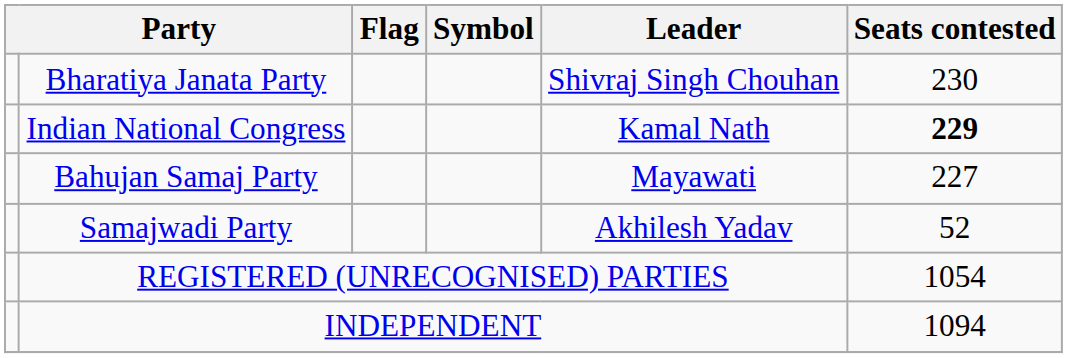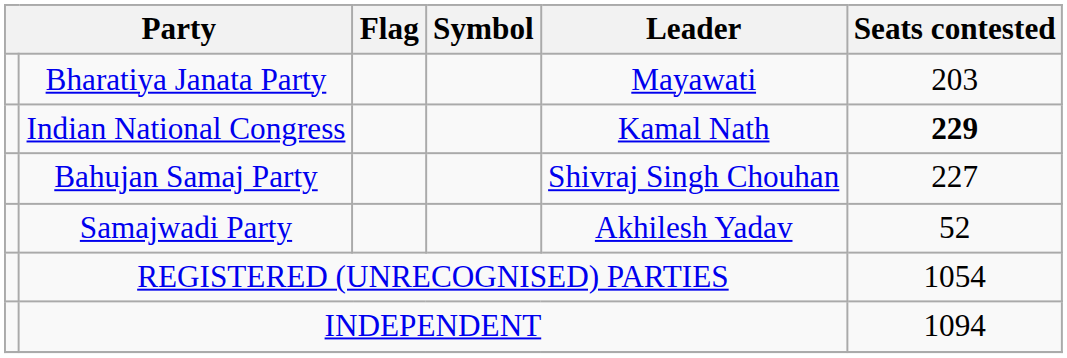(694, 78) Shivraj Singh Chouhan -> (694, 78) Mayawati
(955, 78) 230 -> (955, 78) 203
(694, 177) Mayawati -> (694, 177) Shivraj Singh Chouhan
